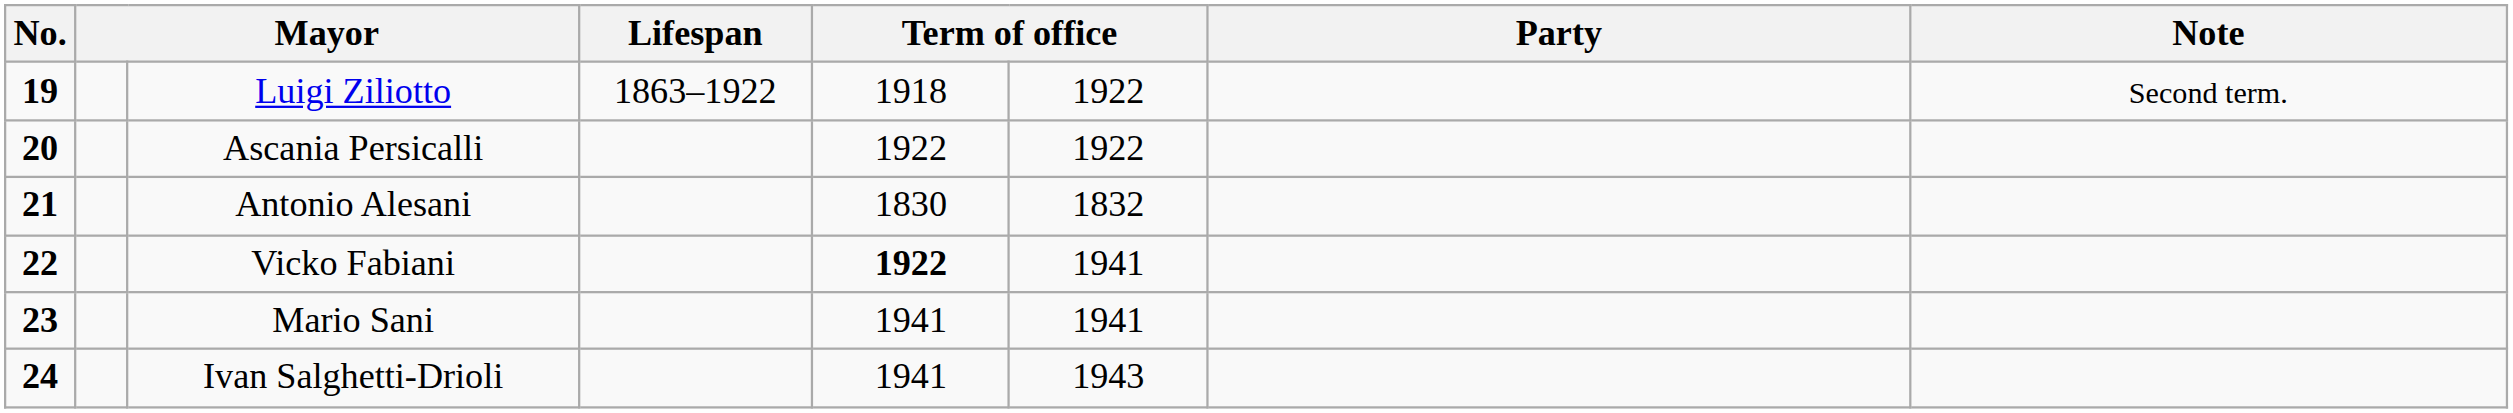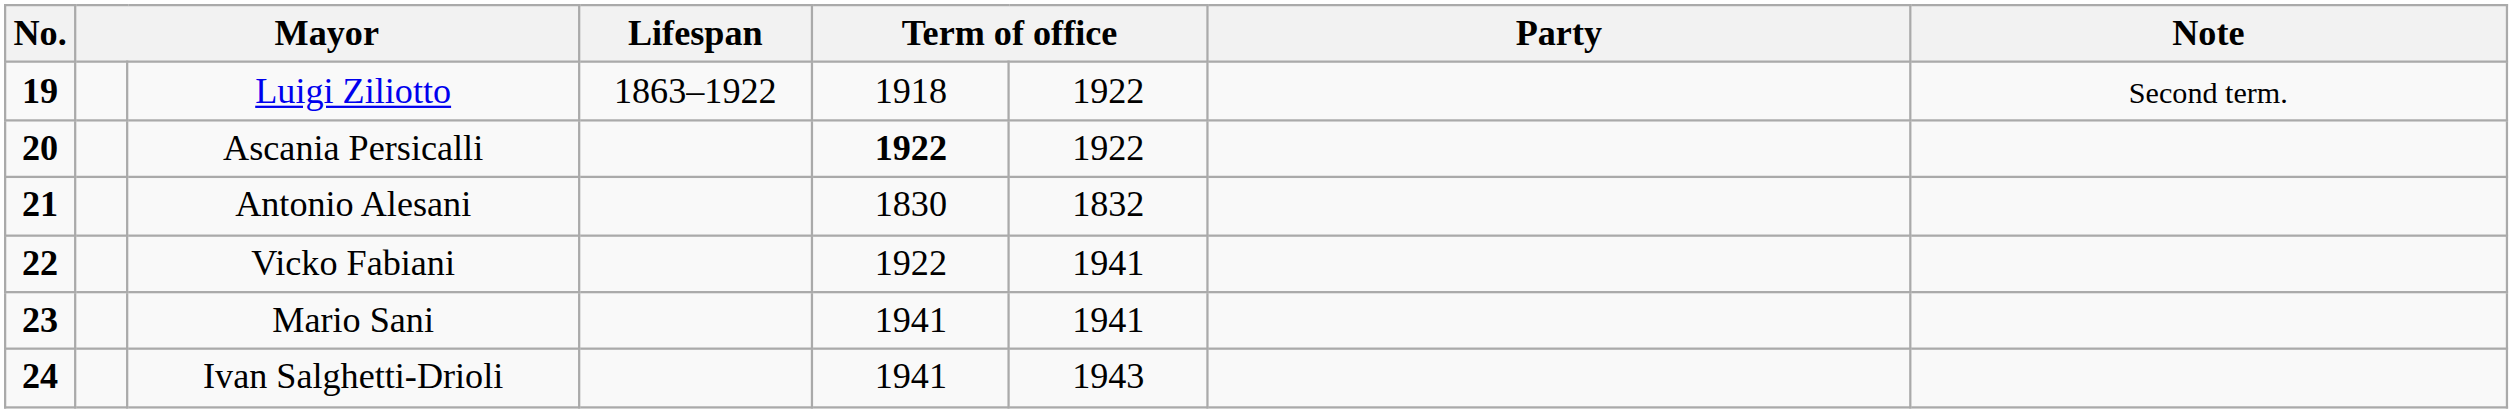(911, 147) normal -> (911, 147) bold
(911, 262) bold -> (911, 262) normal
